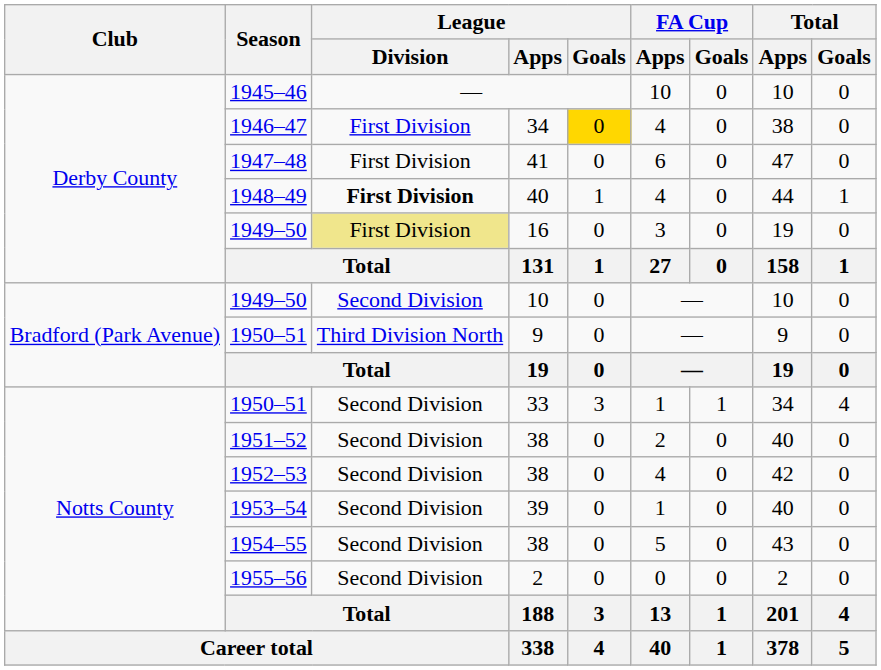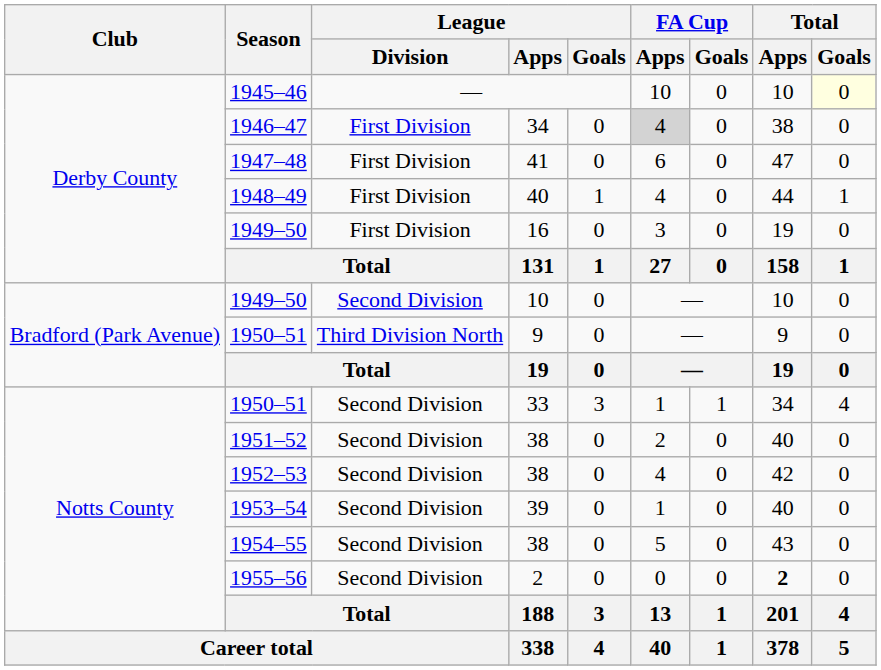(844, 91) no background -> (844, 91) lightyellow background
(599, 126) gold background -> (599, 126) no background
(660, 126) no background -> (660, 126) lightgrey background
(410, 195) bold -> (410, 195) normal
(410, 230) khaki background -> (410, 230) no background
(783, 578) normal -> (783, 578) bold
